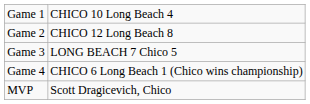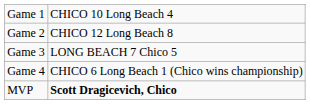(111, 90) normal -> (113, 90) bold
